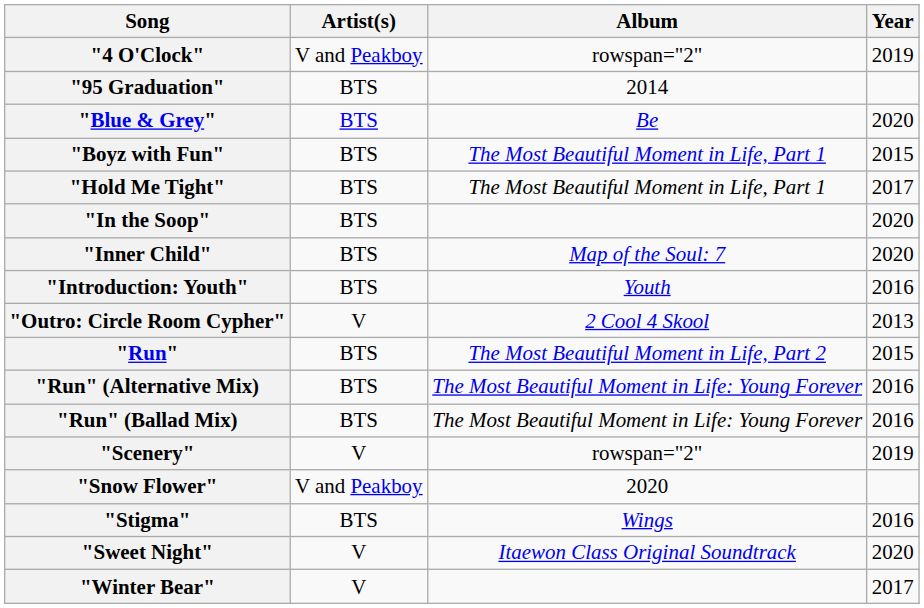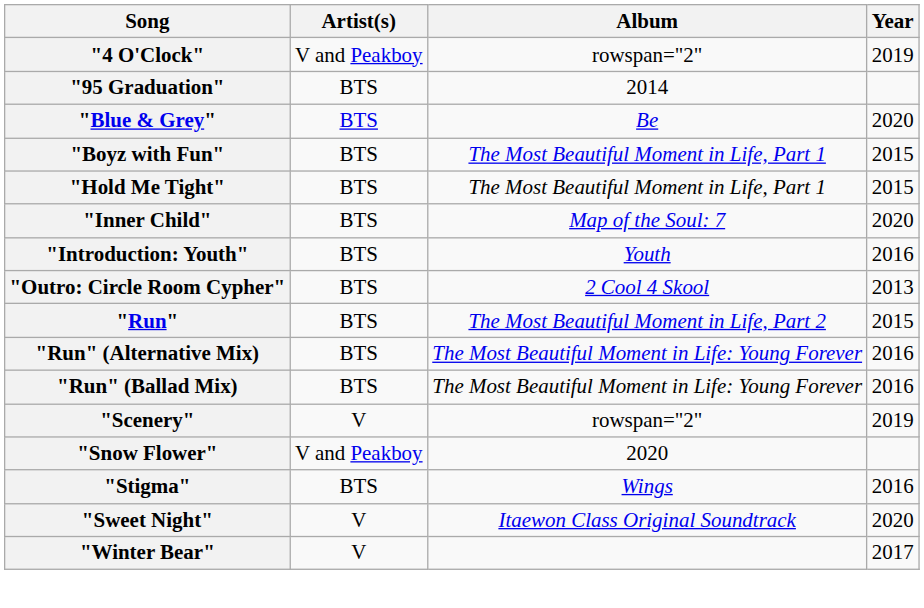(893, 187) 2017 -> (893, 187) 2015
- row: (147, 220)
(359, 320) V -> (359, 287) BTS
